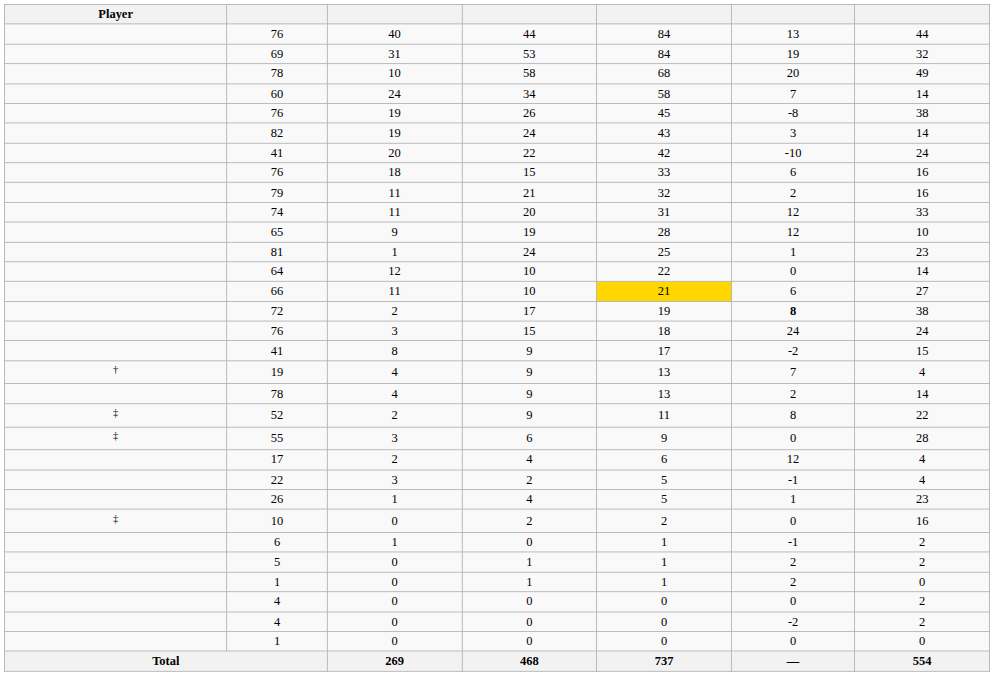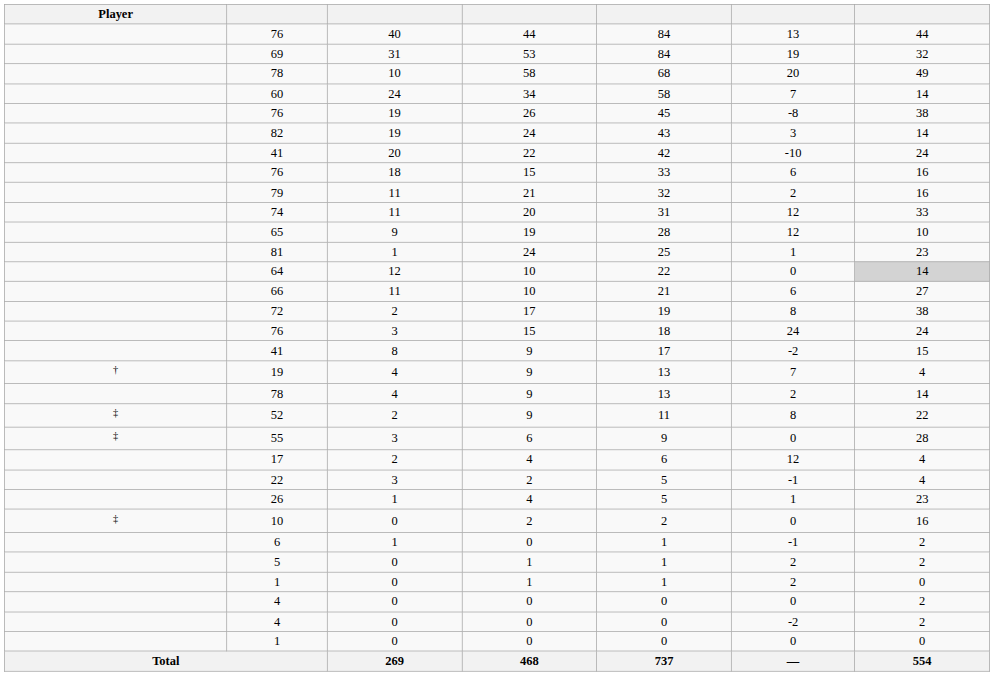(922, 271) no background -> (922, 271) lightgrey background
(664, 291) gold background -> (664, 291) no background
(793, 311) bold -> (793, 311) normal
